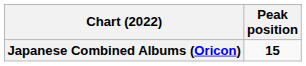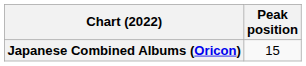(273, 50) bold -> (273, 50) normal
